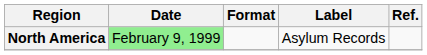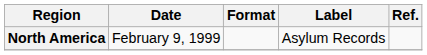(166, 38) lightgreen background -> (166, 38) no background
